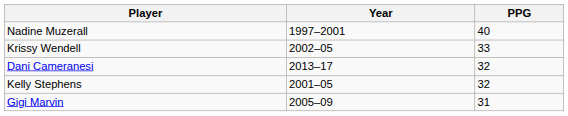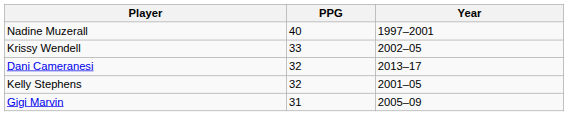columns swapped: (519, 13) <-> (381, 13)
